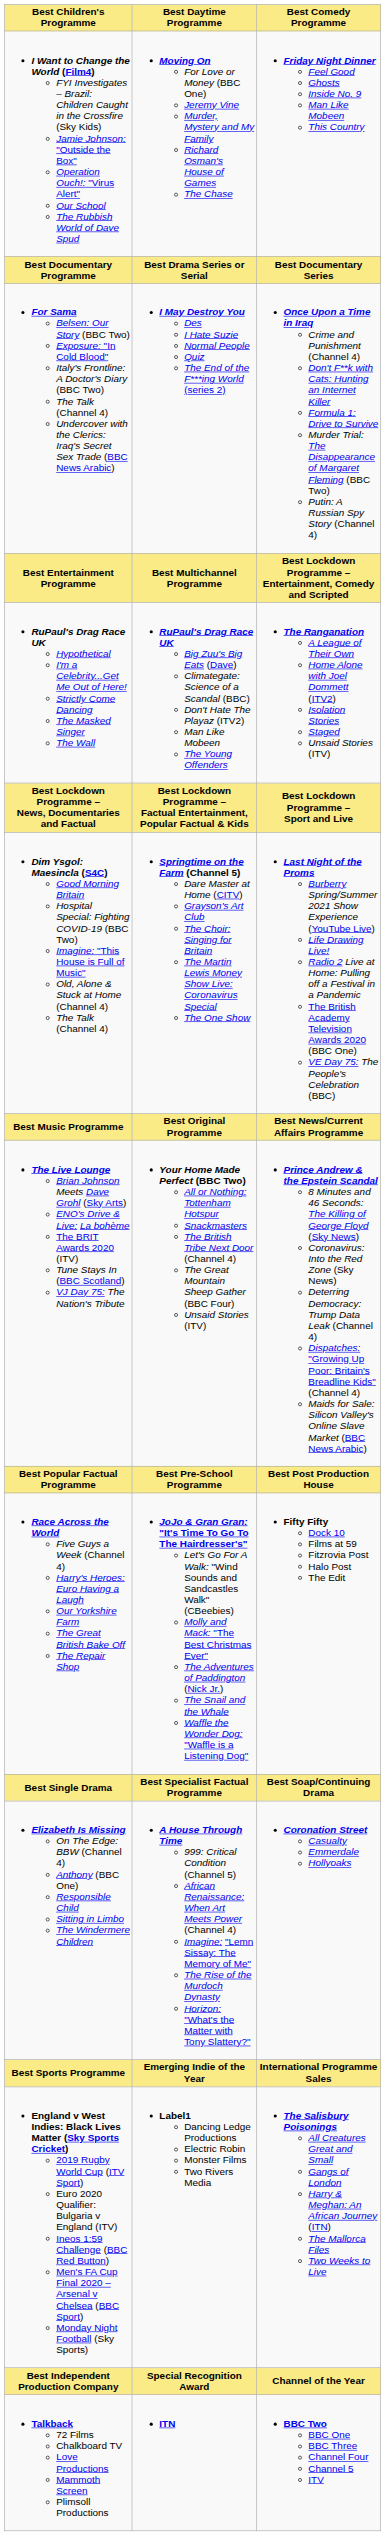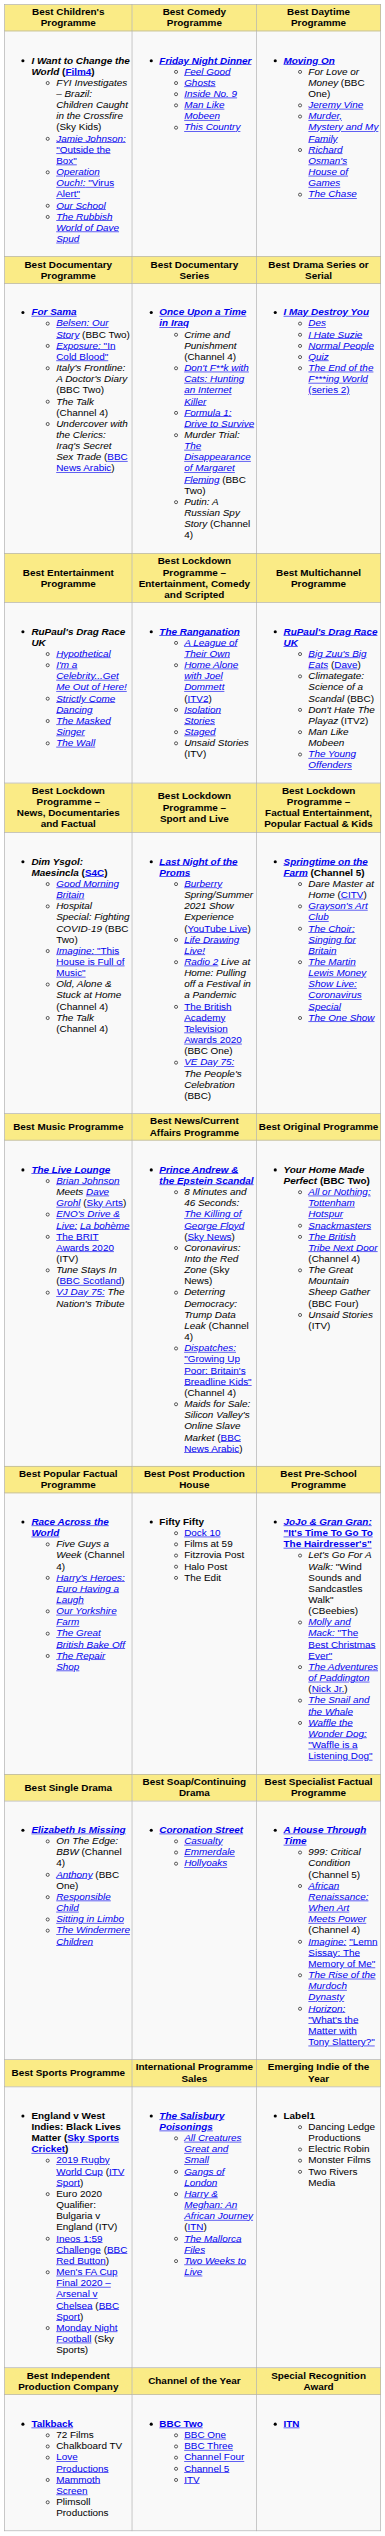columns swapped: (319, 17) <-> (194, 17)
